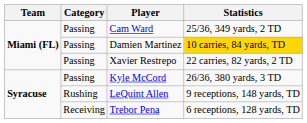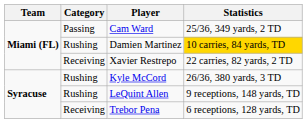(79, 45) Passing -> (80, 45) Rushing
(79, 61) Passing -> (84, 61) Receiving
(79, 77) Passing -> (80, 77) Rushing
